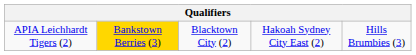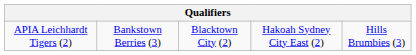(138, 36) gold background -> (138, 36) no background
